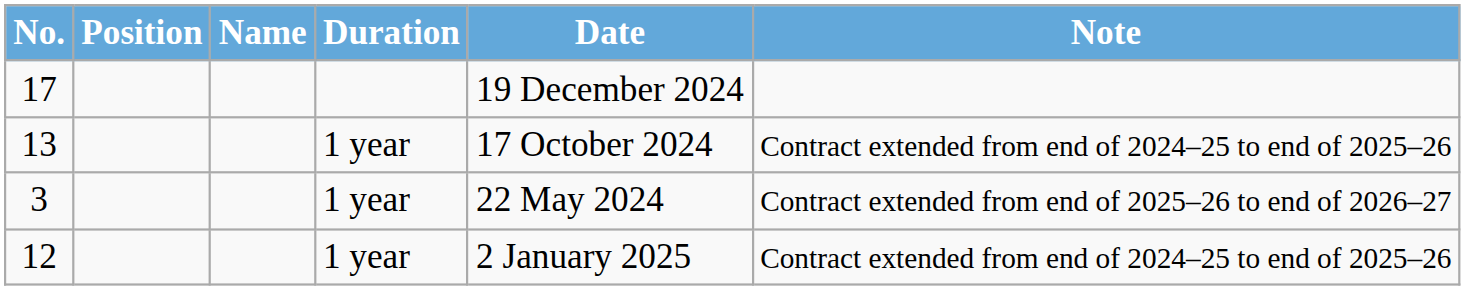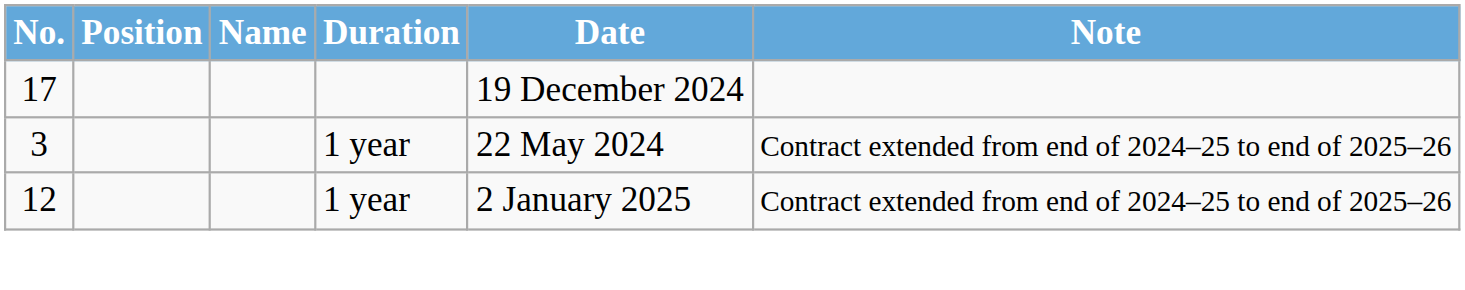- row: (39, 144)
(1106, 202) Contract extended from end of 2025–26 to end of 2026–27 -> (1106, 146) Contract extended from end of 2024–25 to end of 2025–26
